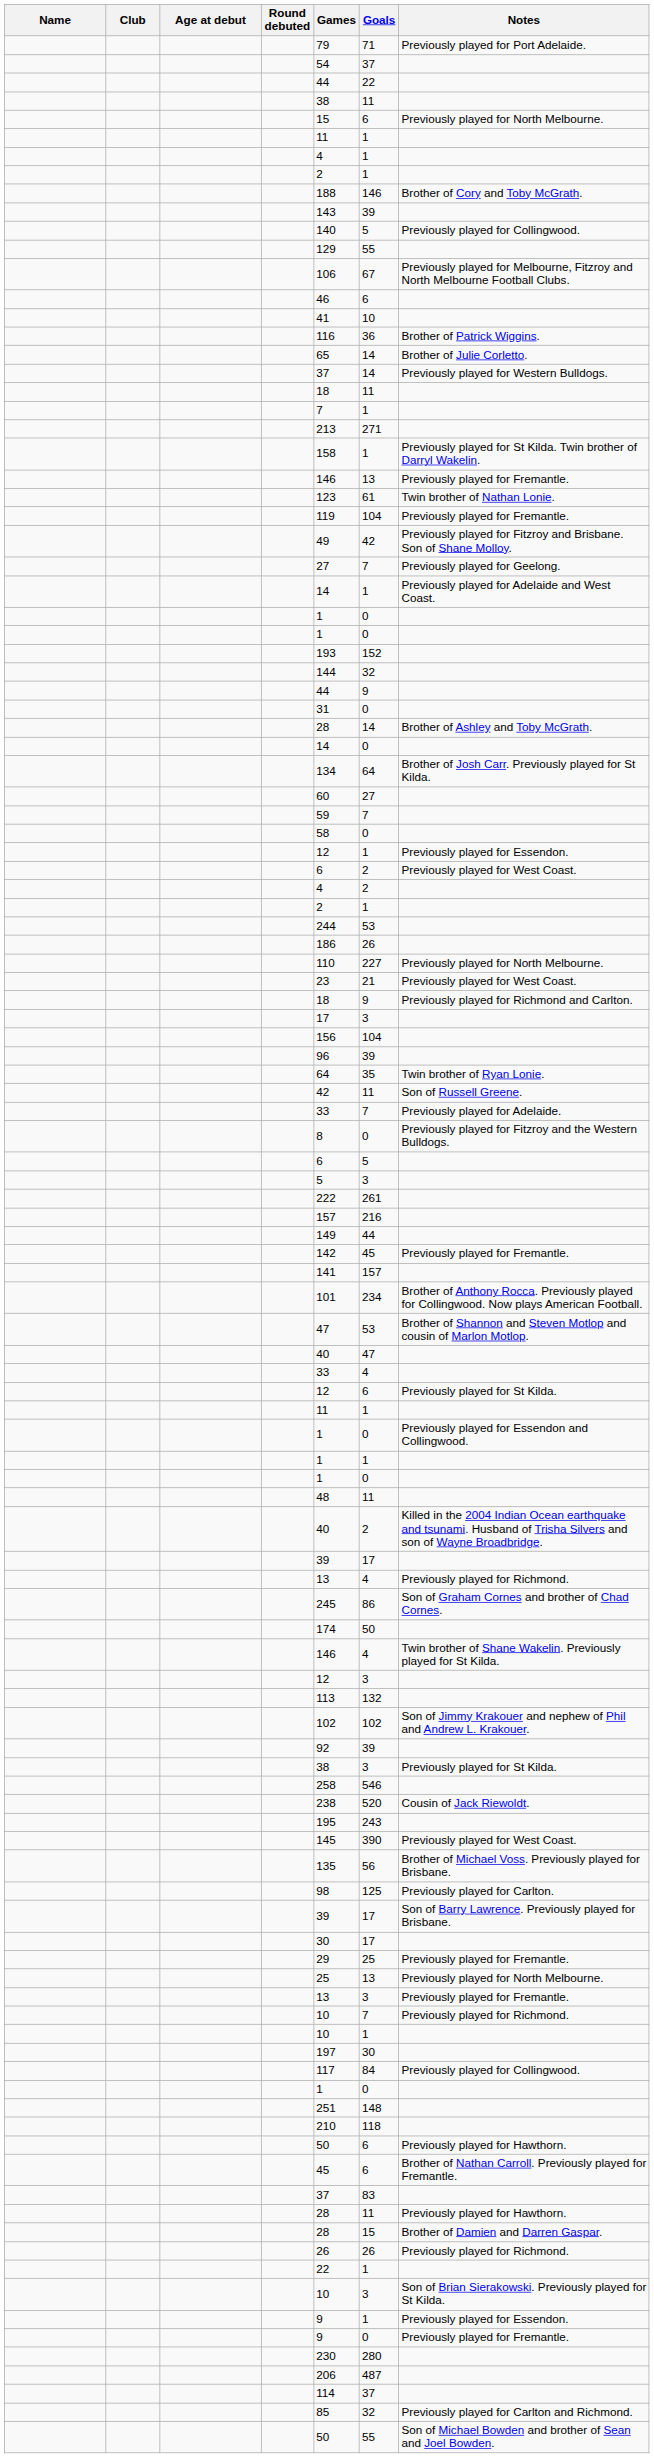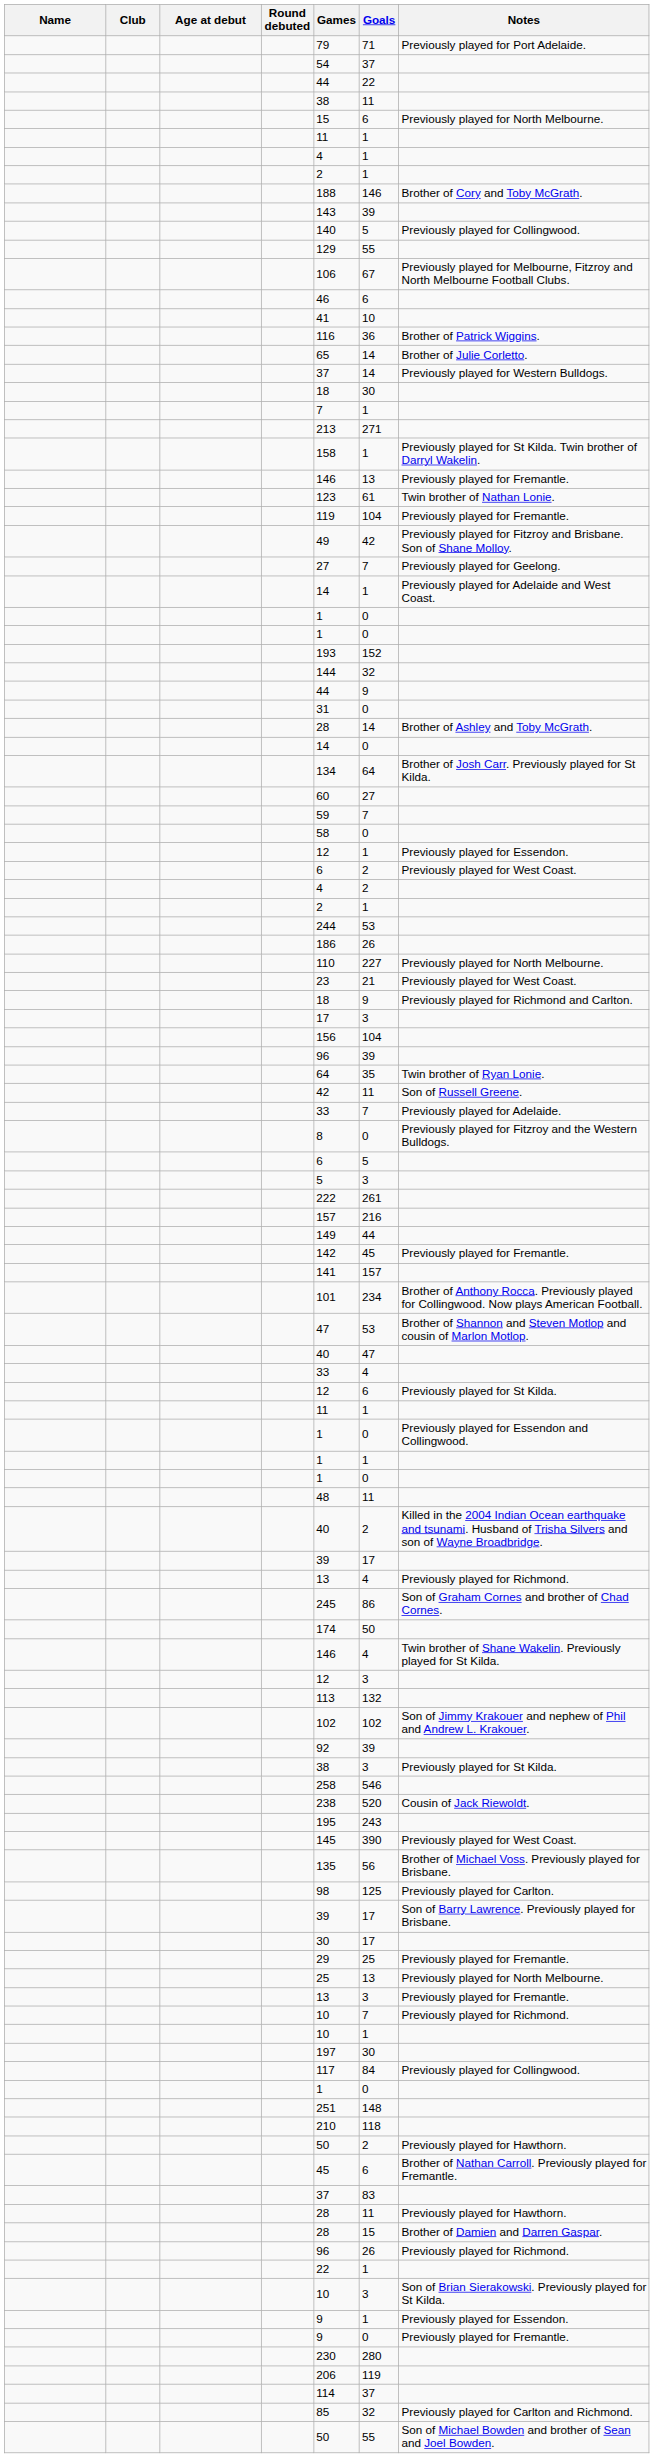(368, 391) 11 -> (369, 391) 30
(365, 2145) 6 -> (365, 2145) 2
(323, 2250) 26 -> (323, 2250) 96
(372, 2375) 487 -> (371, 2375) 119
